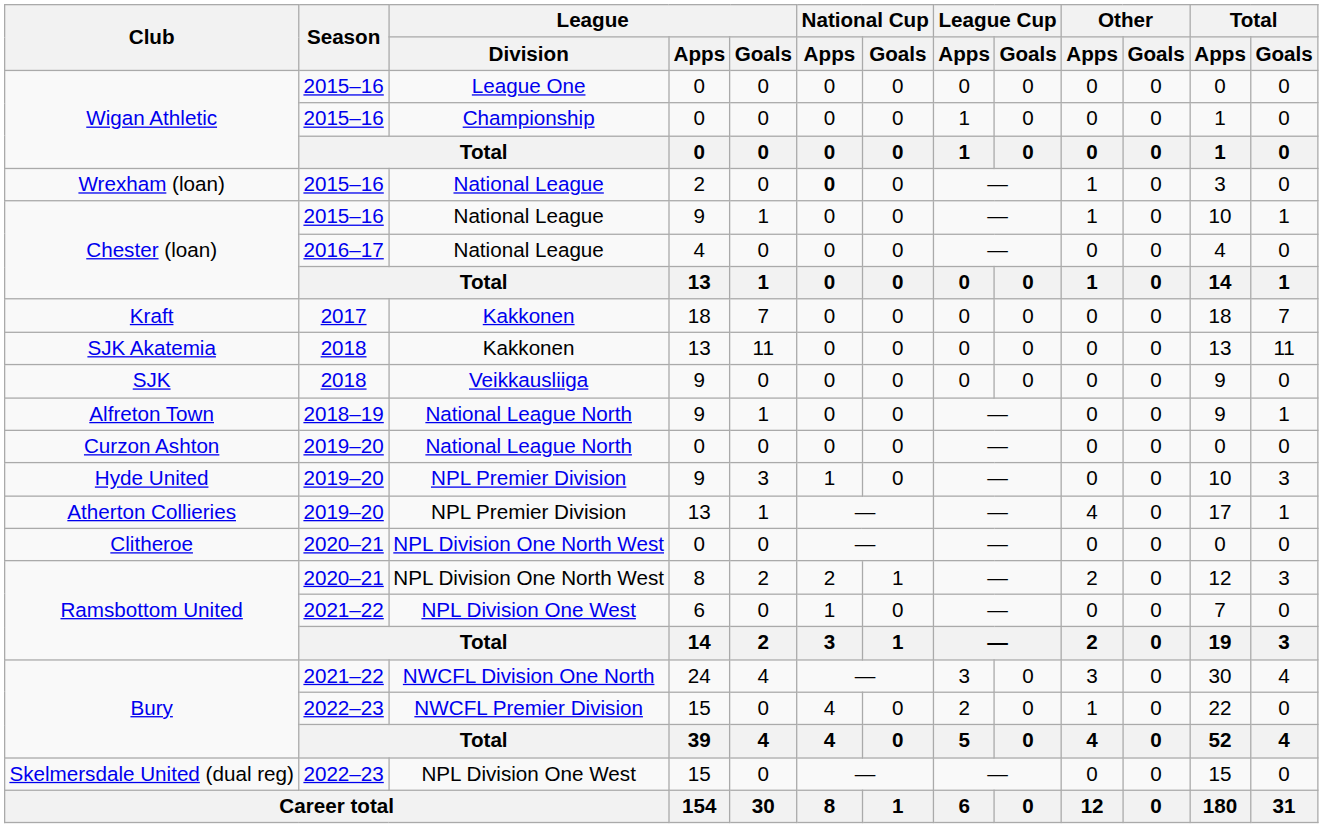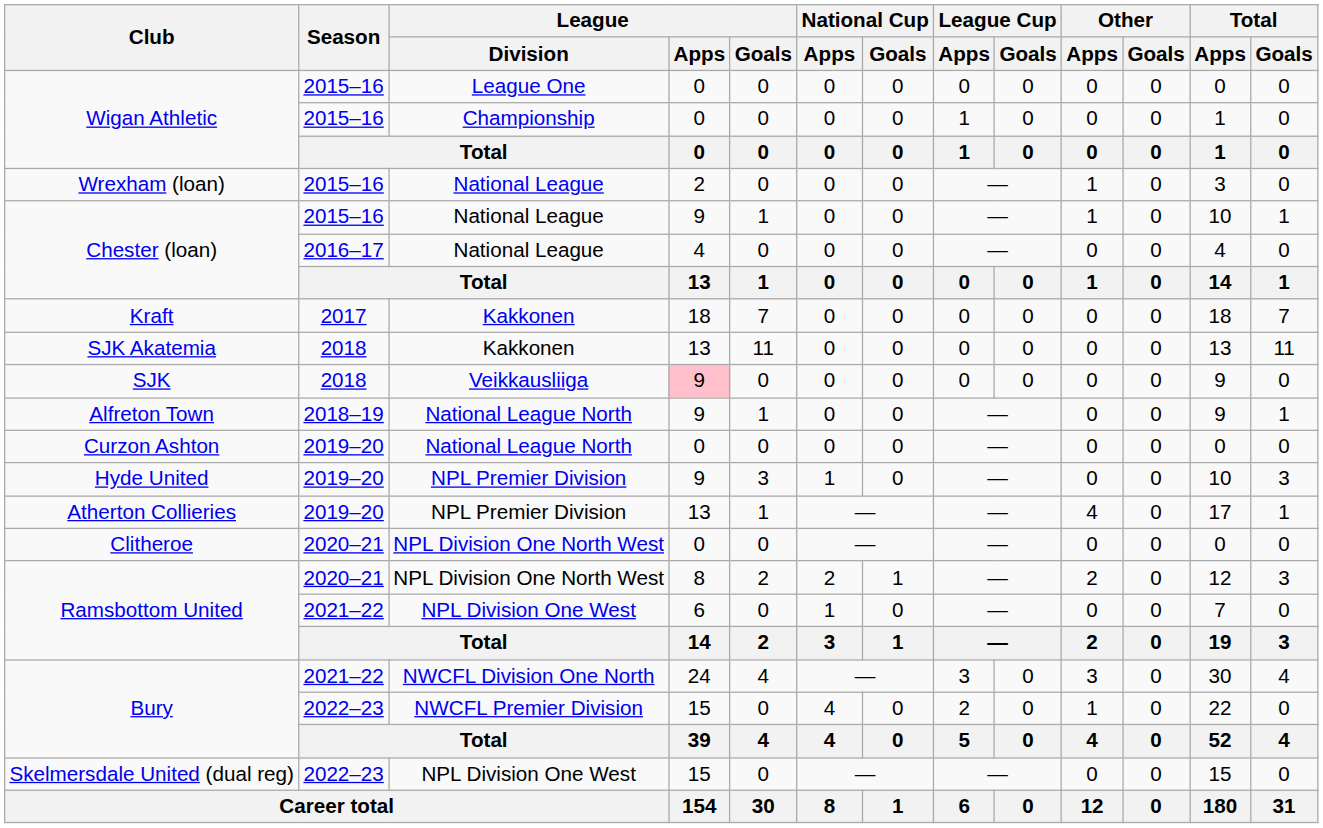(829, 184) bold -> (829, 184) normal
(699, 380) no background -> (699, 380) pink background
